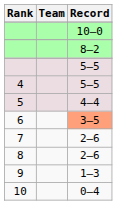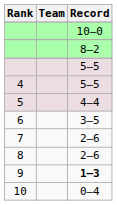(90, 120) lightsalmon background -> (90, 120) no background
(90, 173) normal -> (90, 173) bold
